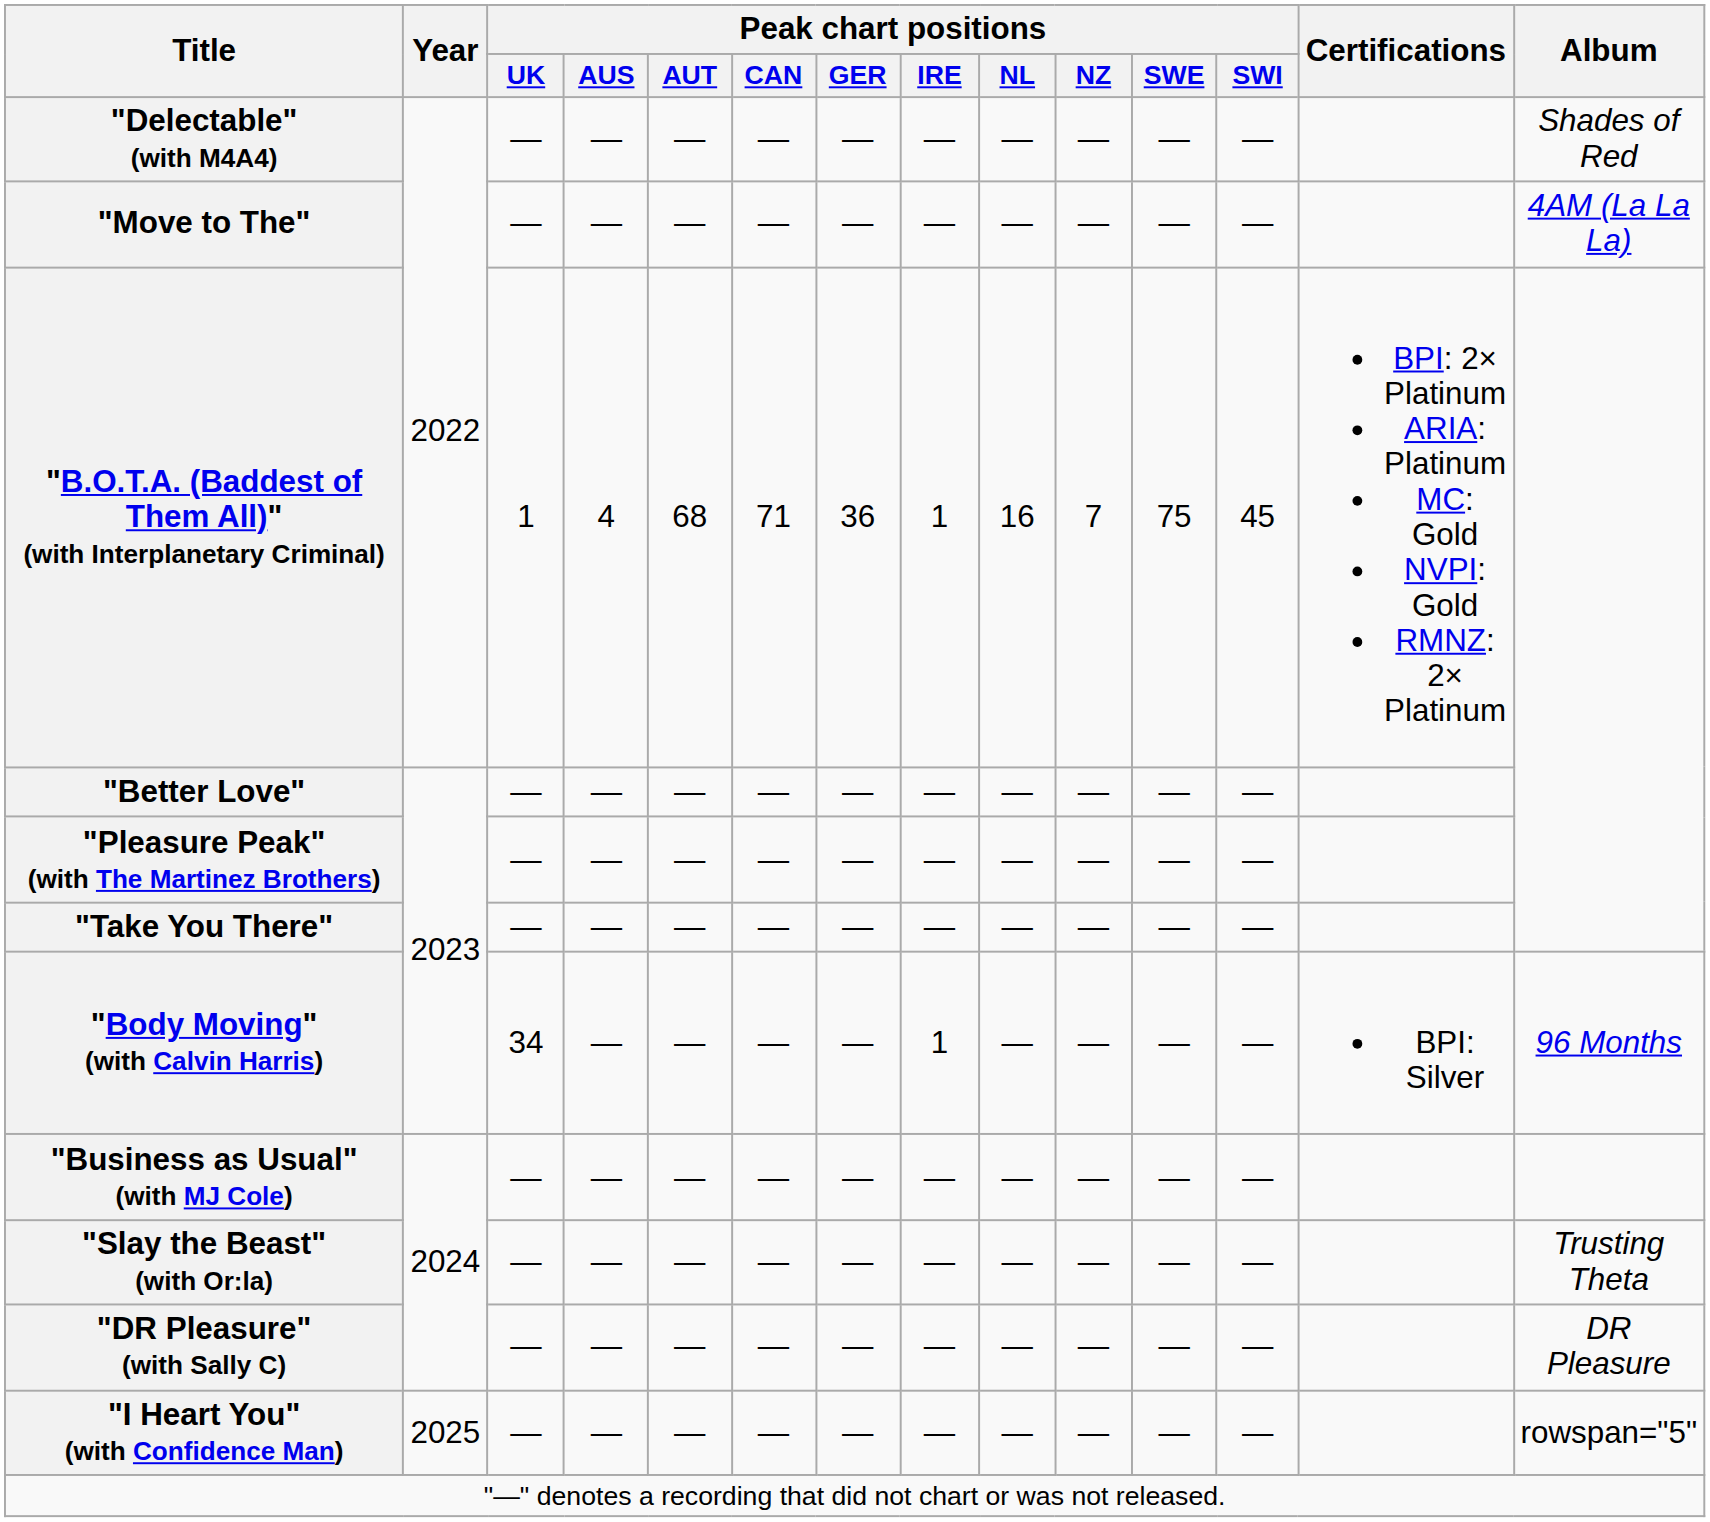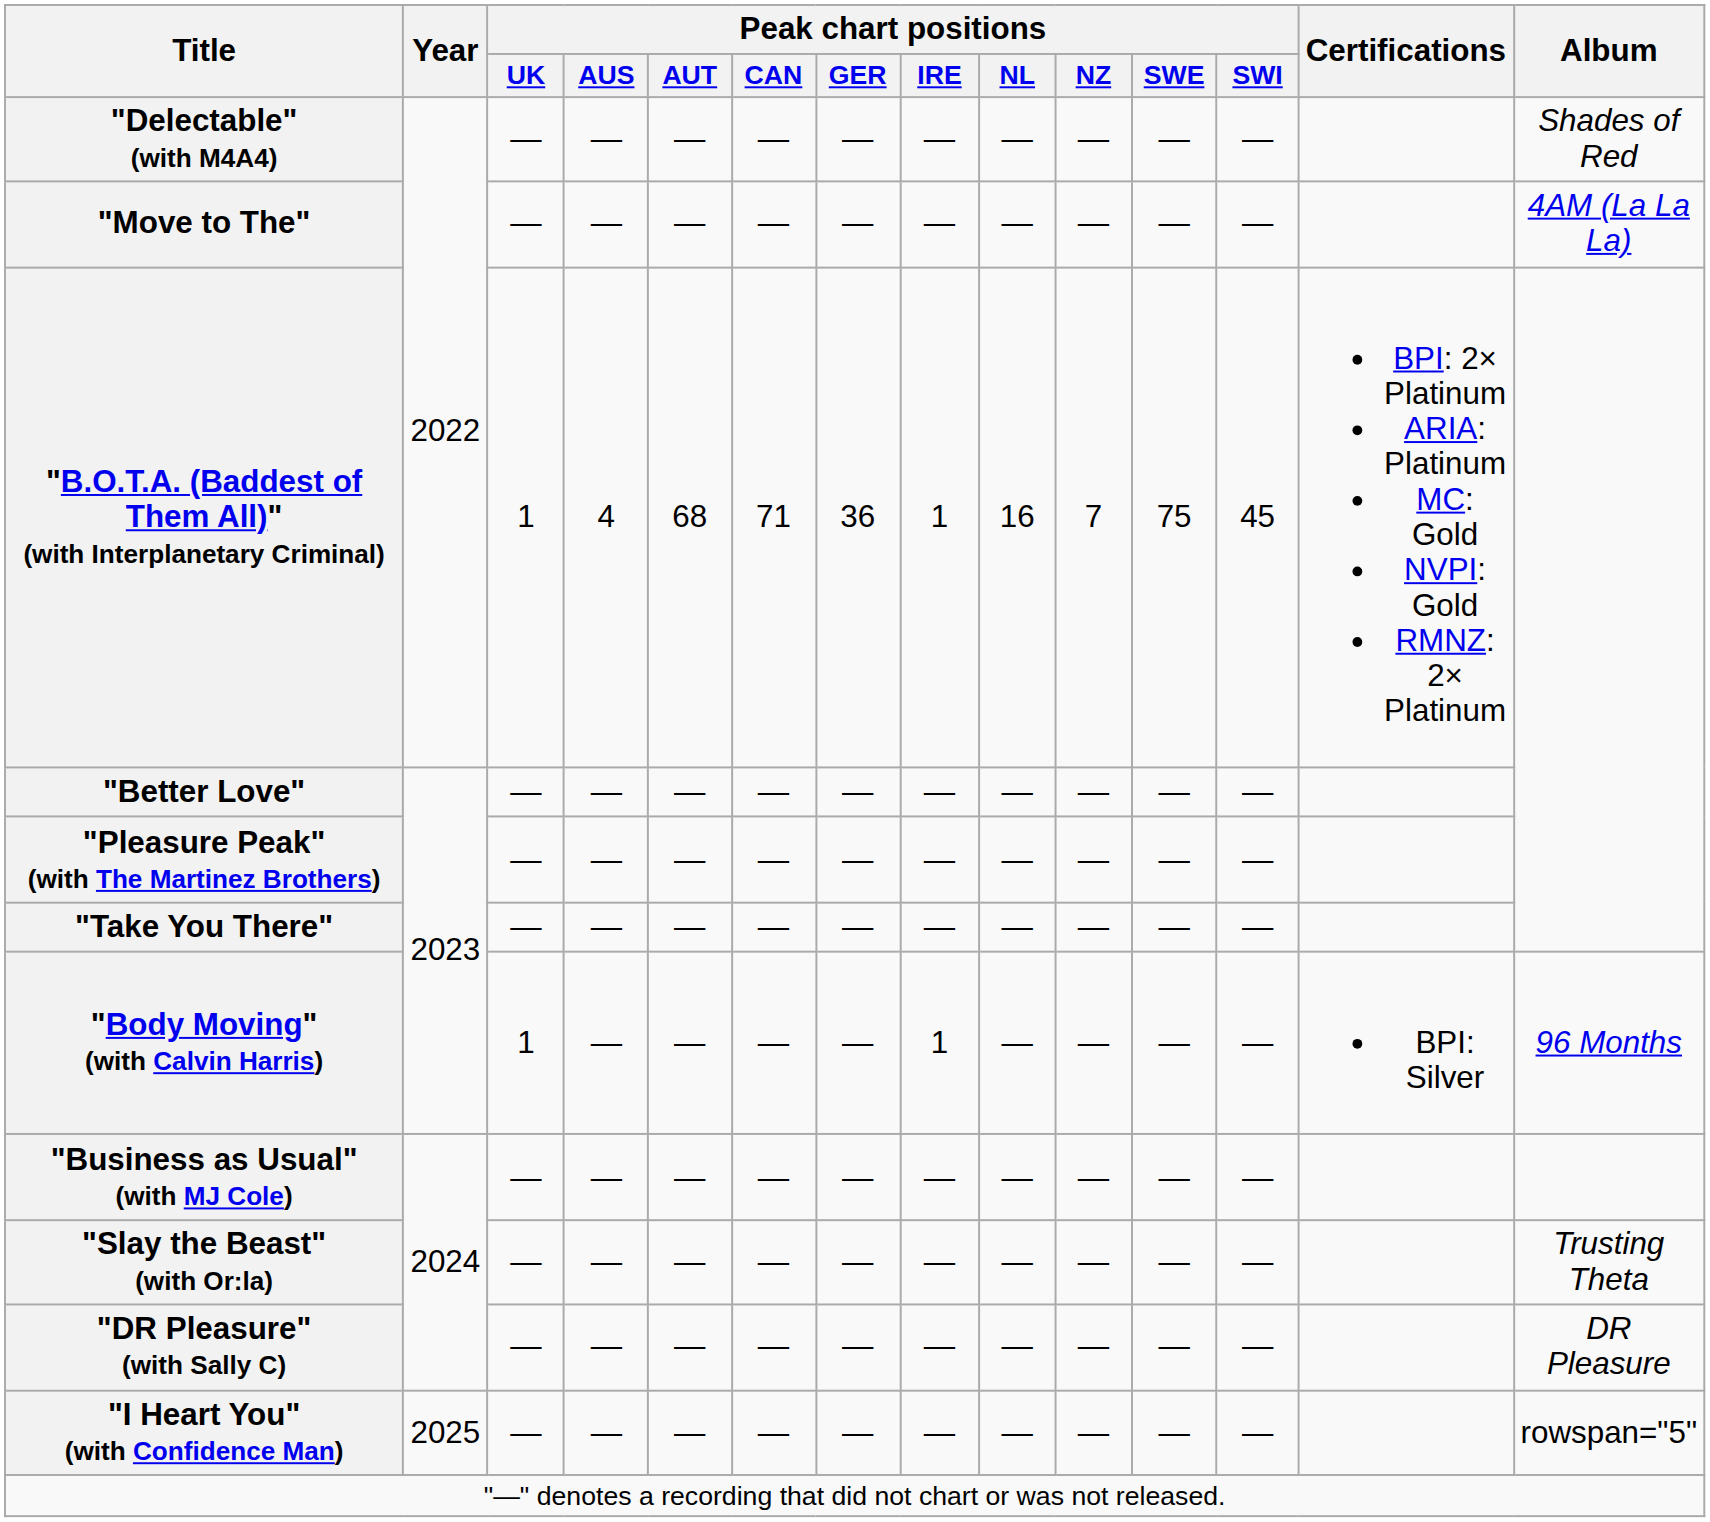(526, 1042) 34 -> (526, 1042) 1
